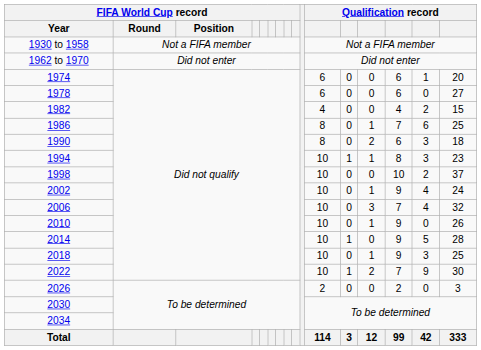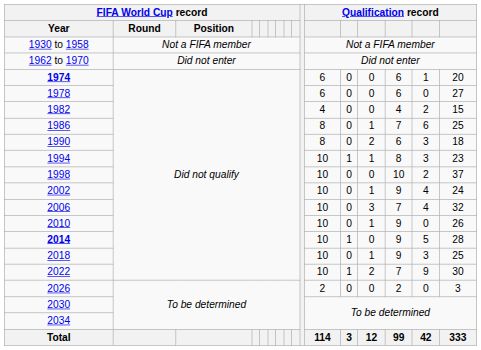(59, 77) normal -> (59, 77) bold
(59, 239) normal -> (59, 239) bold
